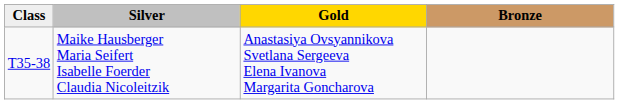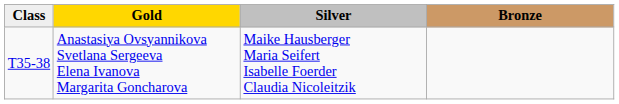columns swapped: (333, 15) <-> (147, 15)
